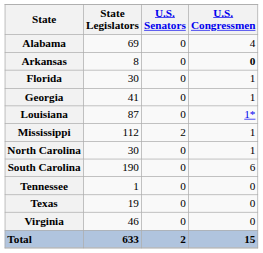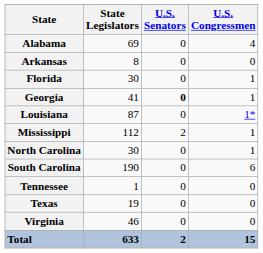(253, 61) bold -> (253, 61) normal
(183, 97) normal -> (183, 97) bold
